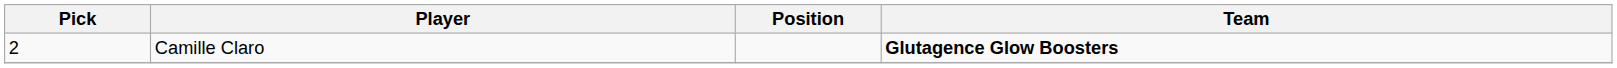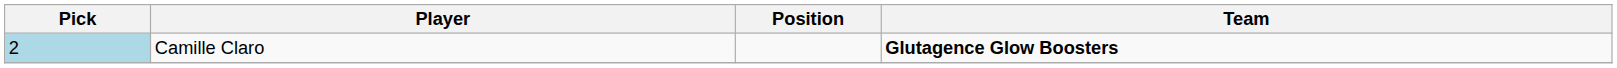(14, 47) no background -> (14, 47) lightblue background
